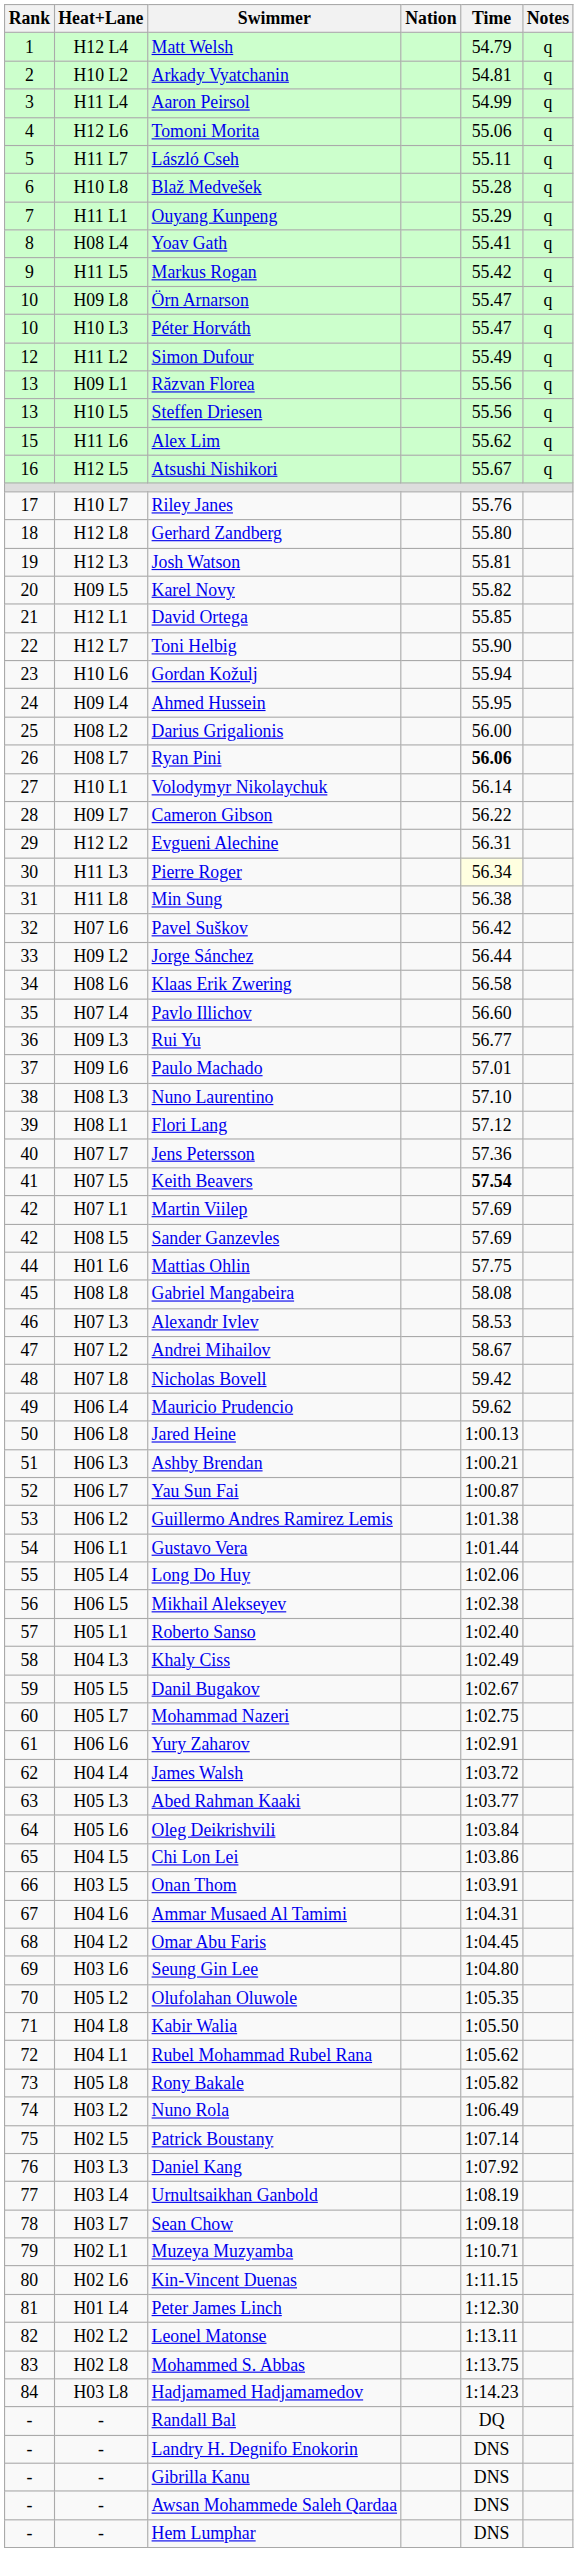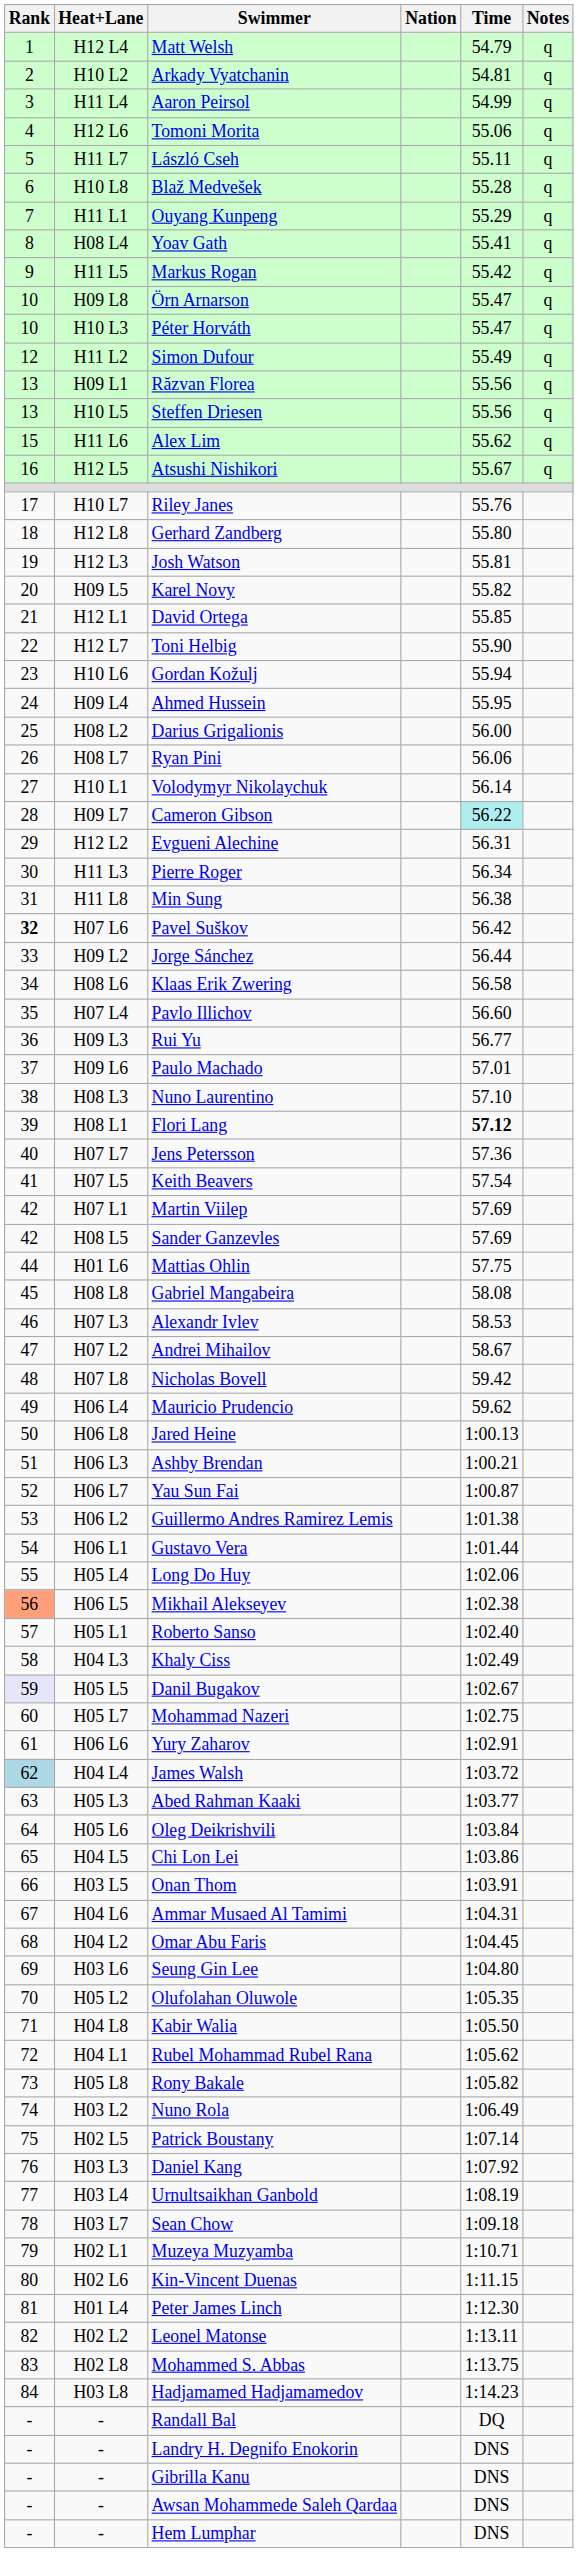(492, 759) bold -> (492, 759) normal
(492, 815) no background -> (492, 815) paleturquoise background
(492, 871) lightyellow background -> (492, 871) no background
(29, 928) normal -> (29, 928) bold
(492, 1125) normal -> (492, 1125) bold
(492, 1181) bold -> (492, 1181) normal
(29, 1604) no background -> (29, 1604) lightsalmon background
(29, 1688) no background -> (29, 1688) lavender background
(29, 1773) no background -> (29, 1773) lightblue background
